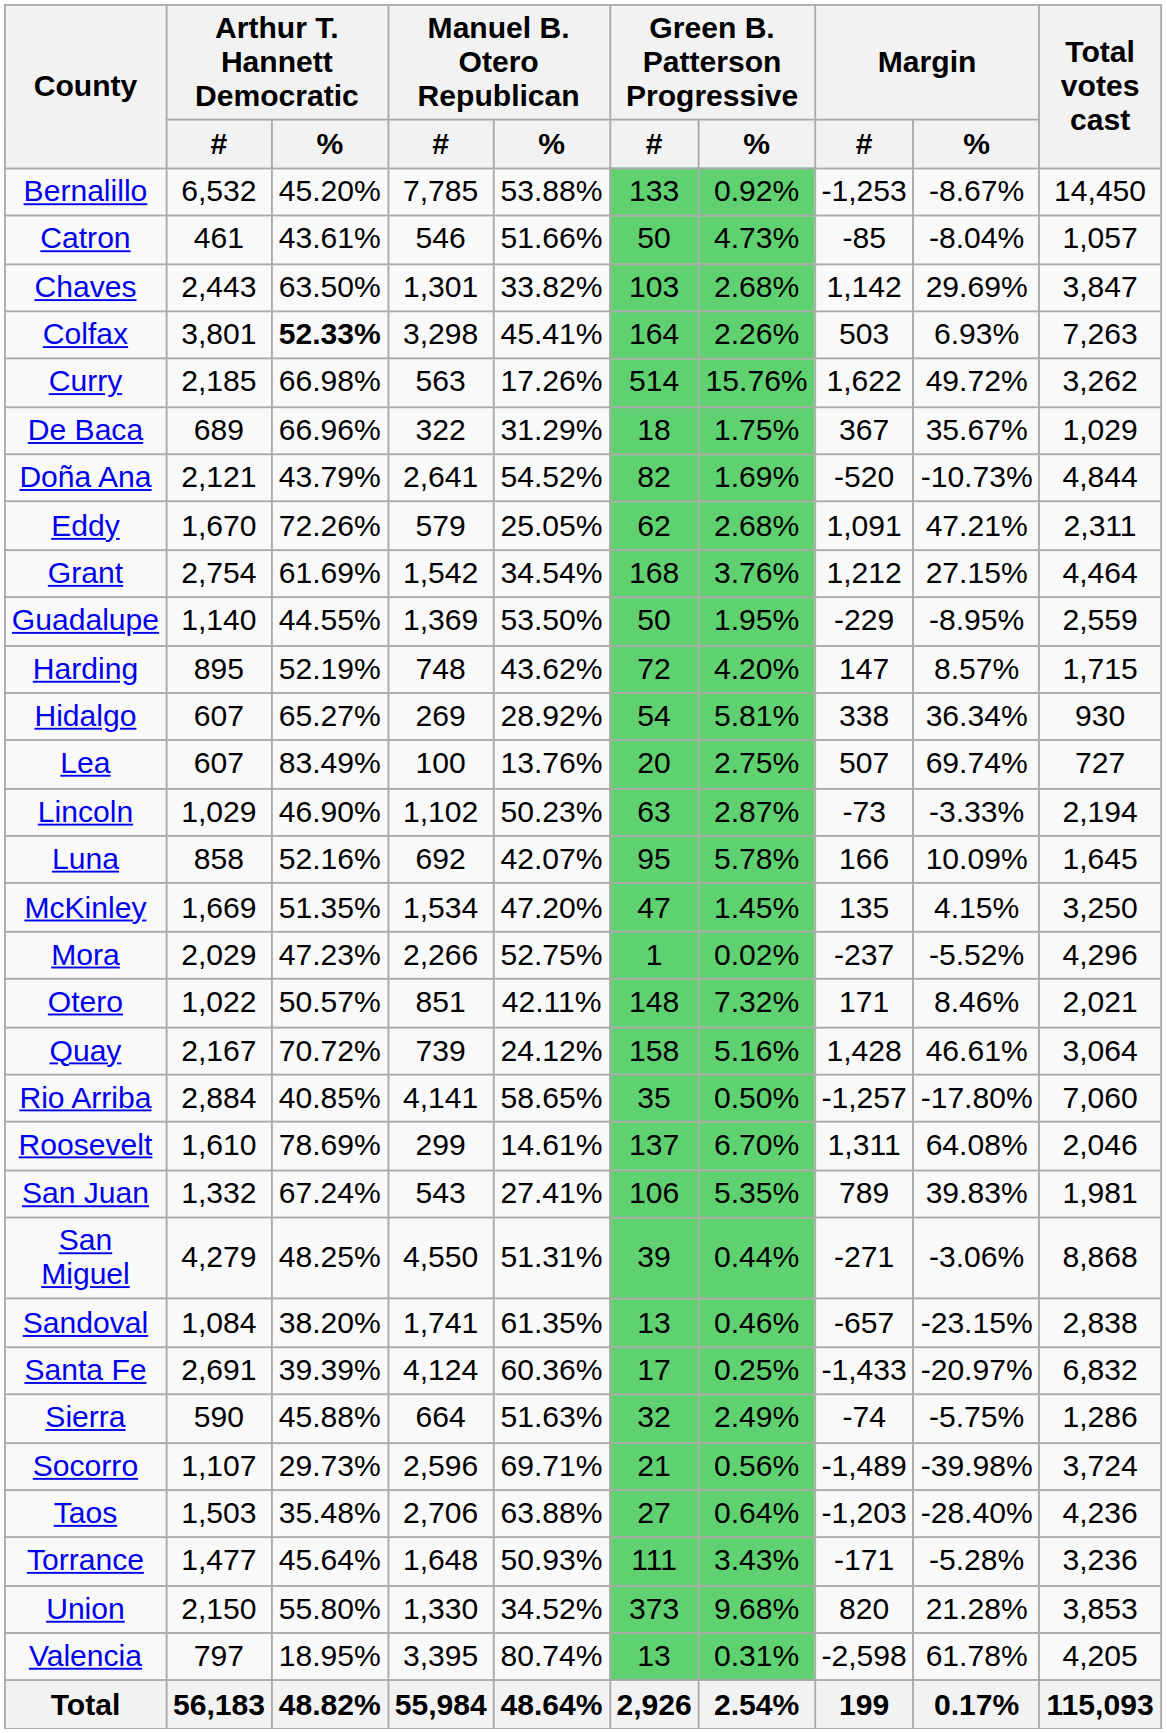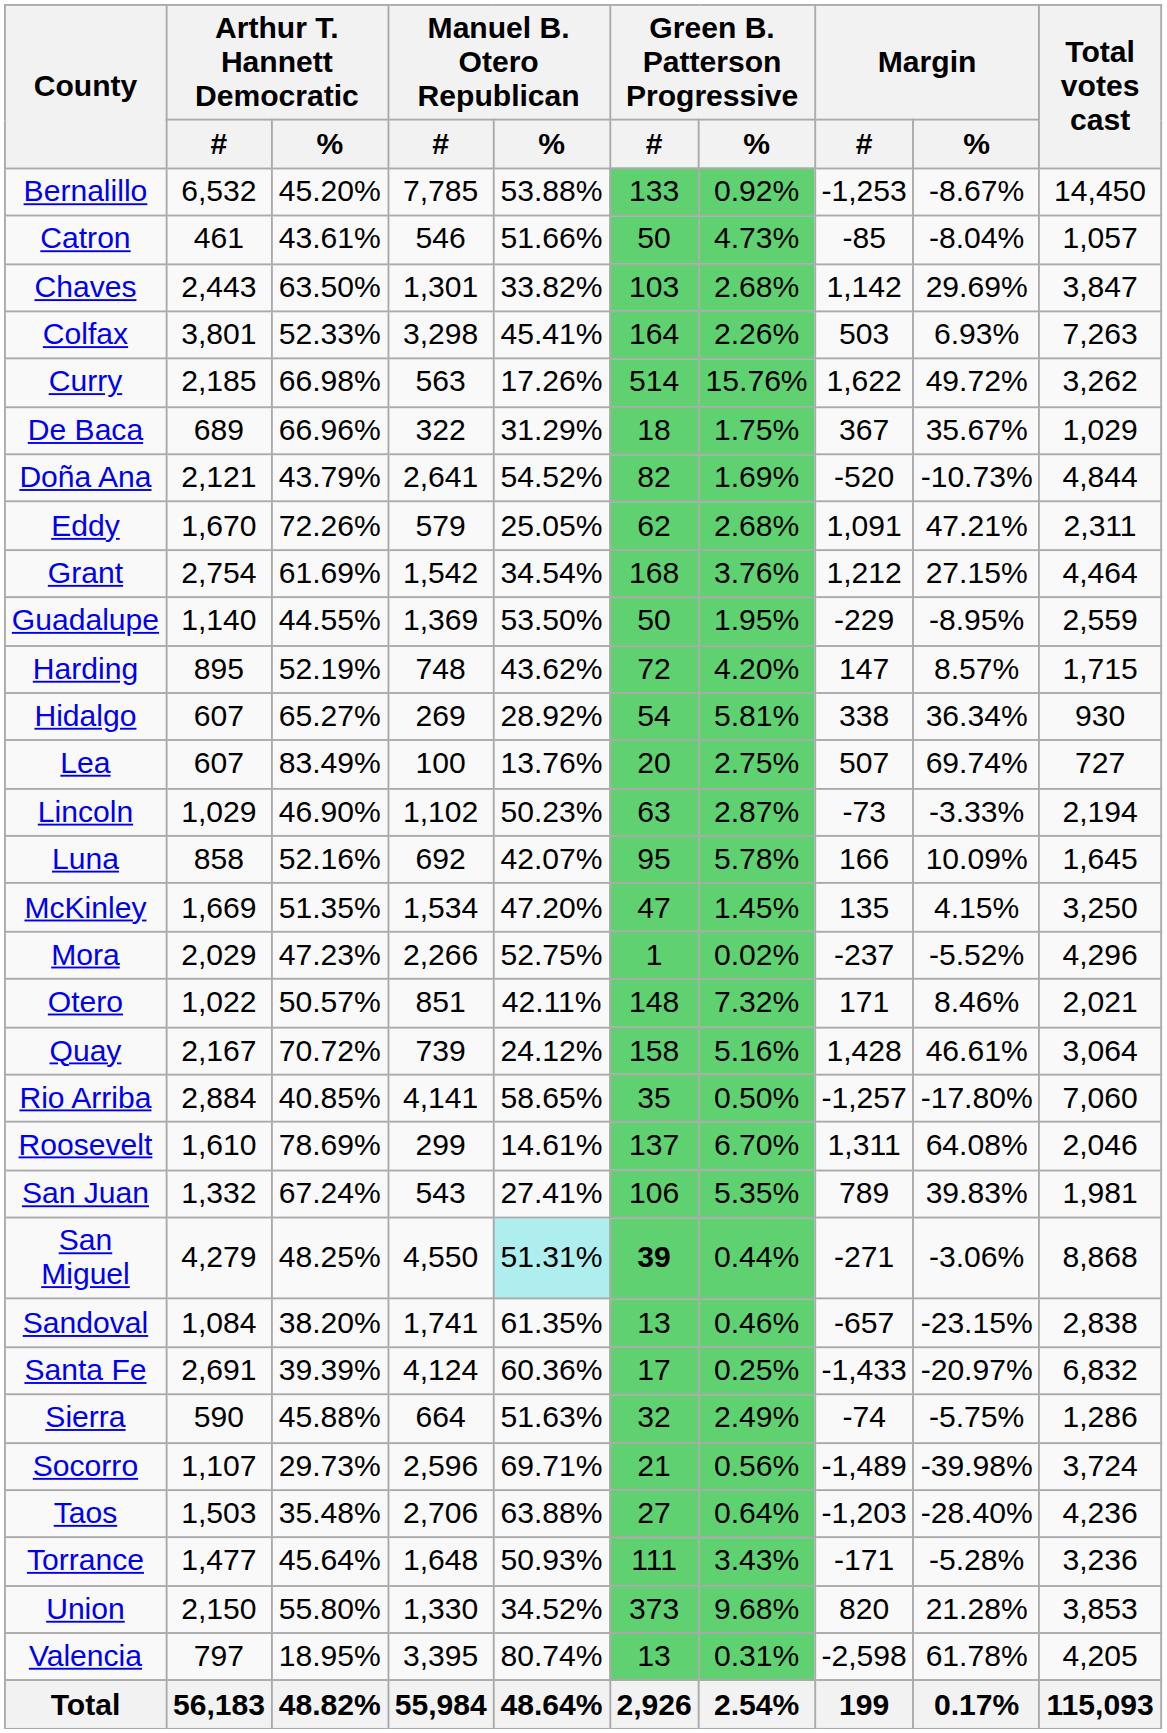(330, 334) bold -> (330, 334) normal
(552, 1257) no background -> (552, 1257) paleturquoise background
(654, 1257) normal -> (654, 1257) bold
